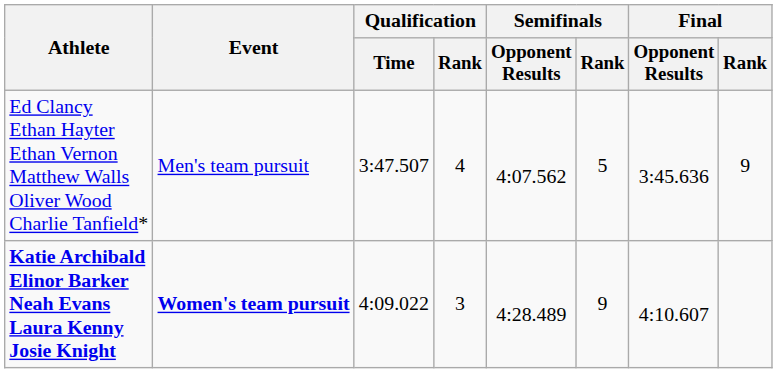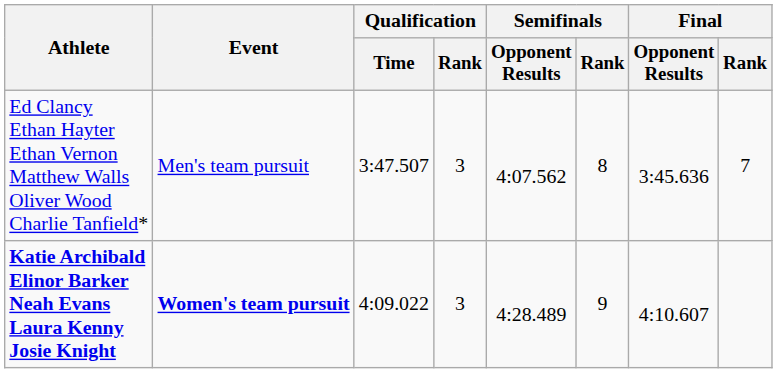(460, 165) 4 -> (460, 165) 3
(603, 165) 5 -> (603, 165) 8
(745, 165) 9 -> (745, 165) 7
